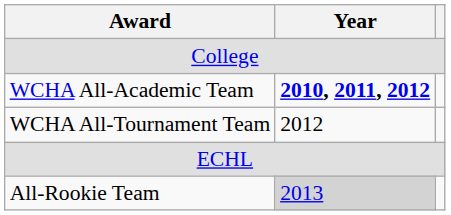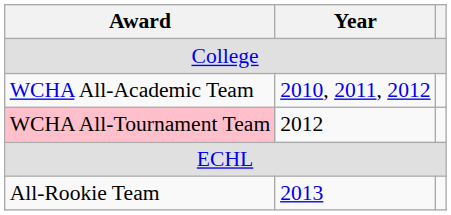(355, 90) bold -> (355, 90) normal
(140, 124) no background -> (140, 124) pink background
(302, 192) lightgrey background -> (302, 192) no background
